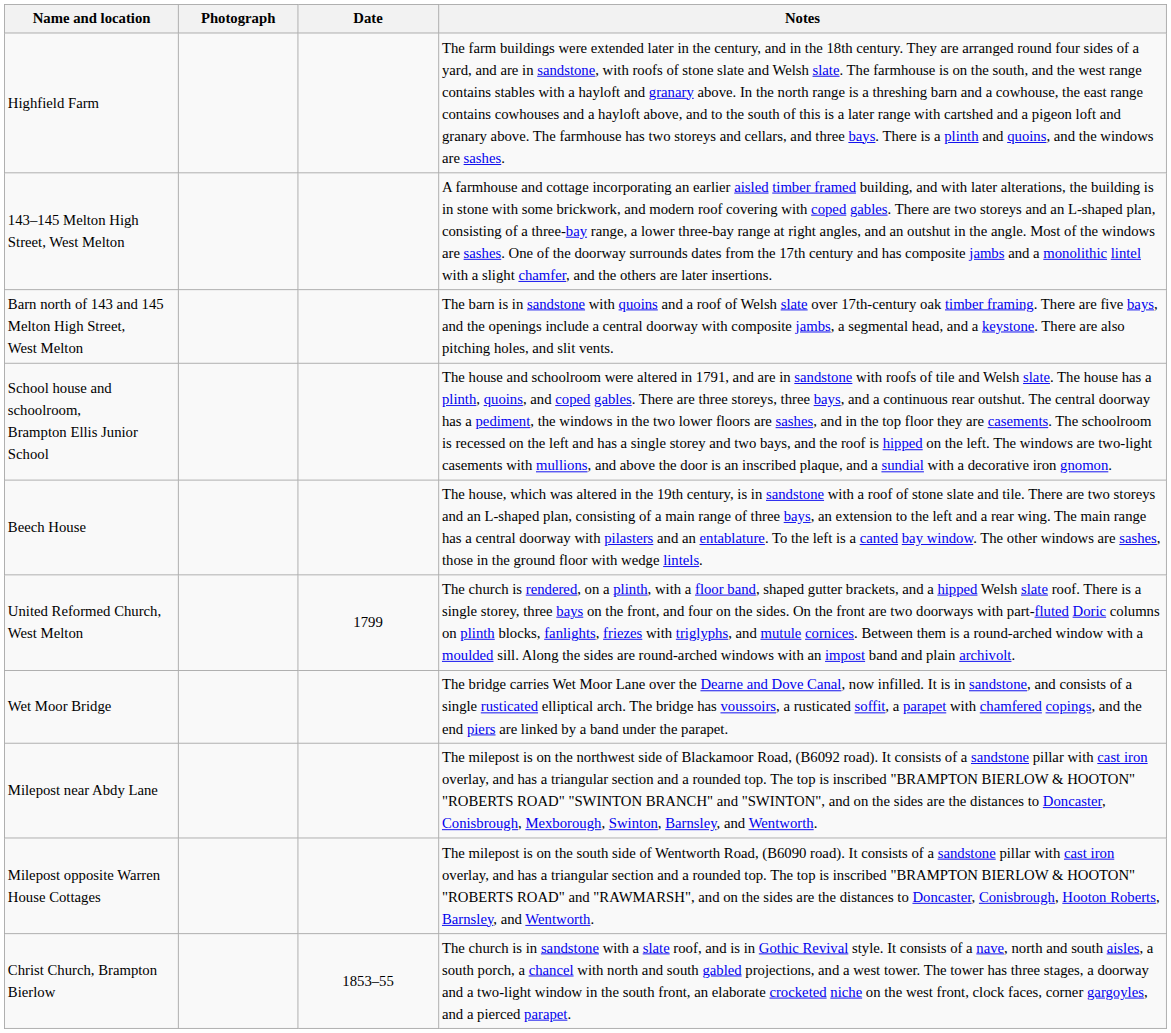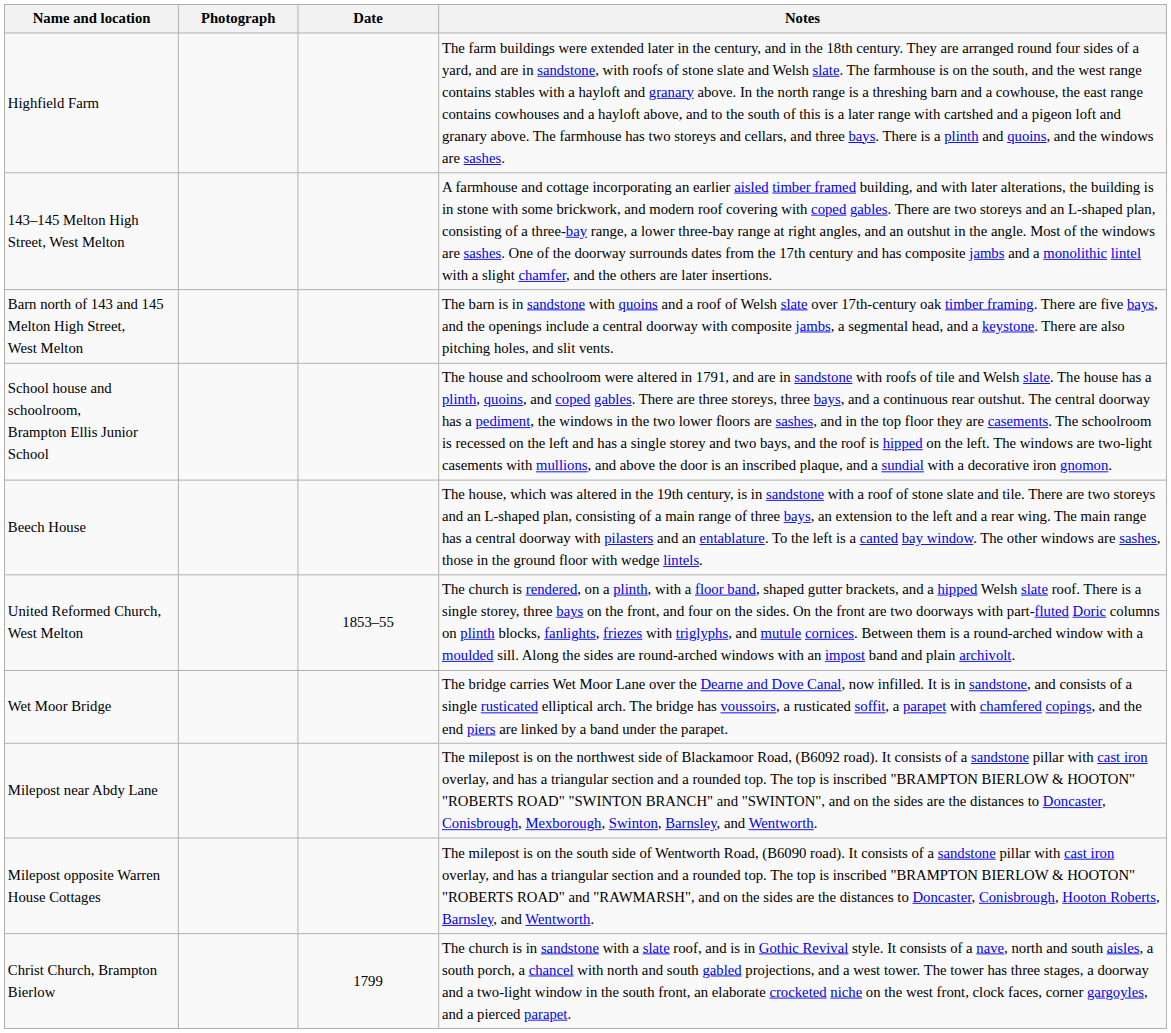(368, 622) 1799 -> (368, 622) 1853–55
(368, 981) 1853–55 -> (368, 981) 1799
